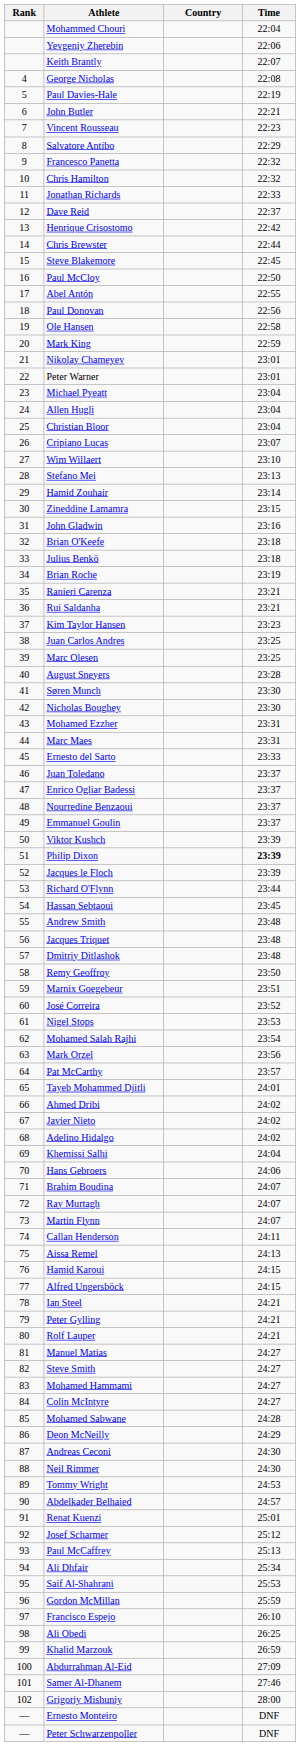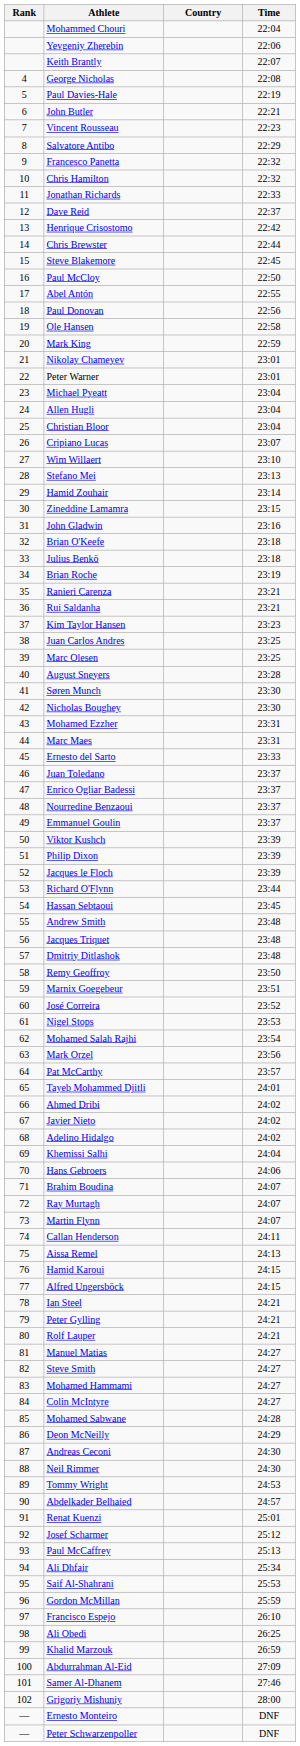(269, 856) bold -> (269, 856) normal
